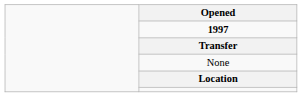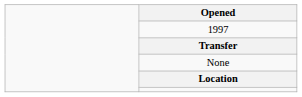(218, 29) bold -> (218, 29) normal
